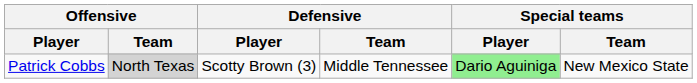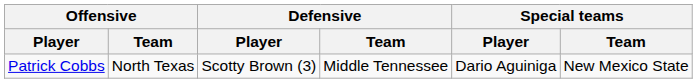(153, 66) lightgrey background -> (153, 66) no background
(506, 66) lightgreen background -> (506, 66) no background
